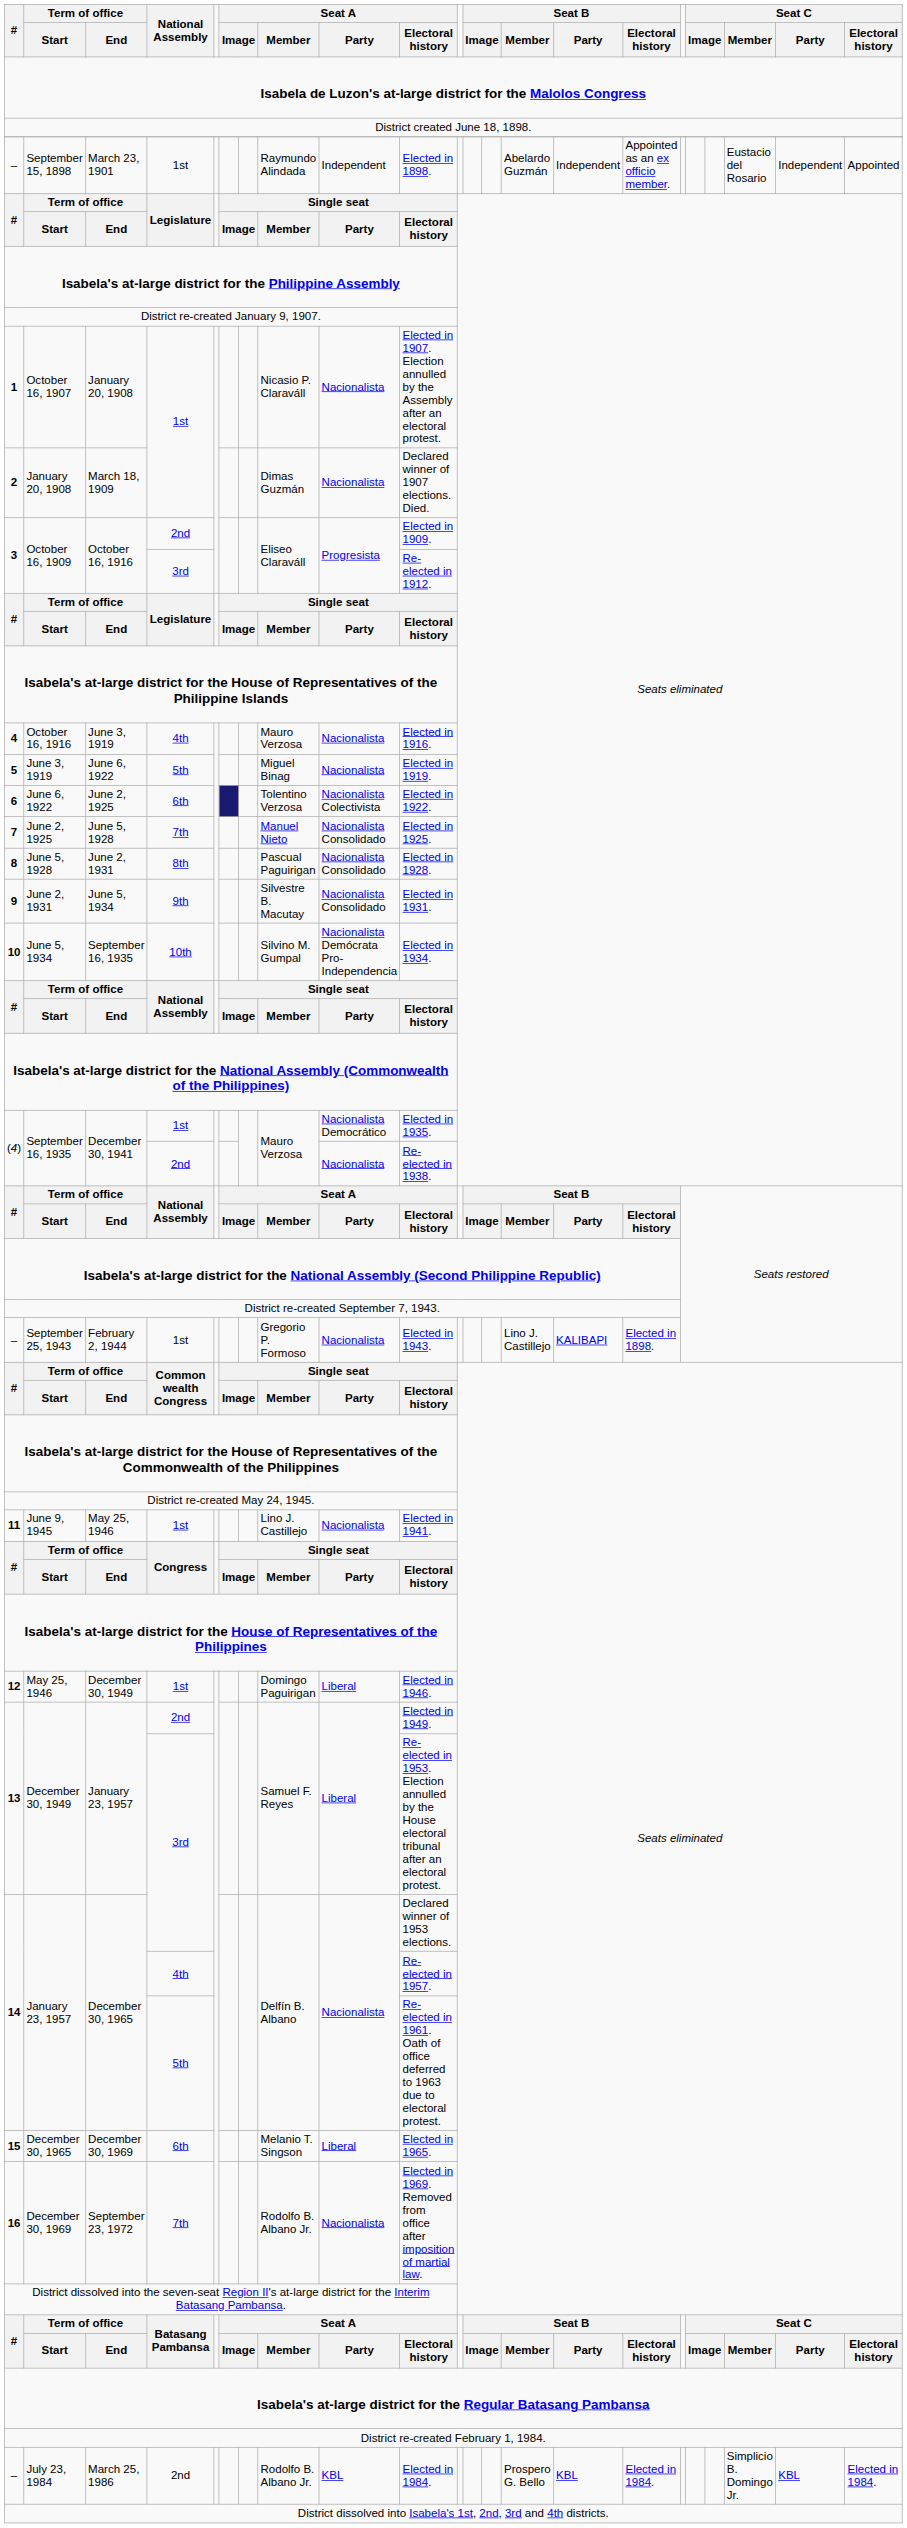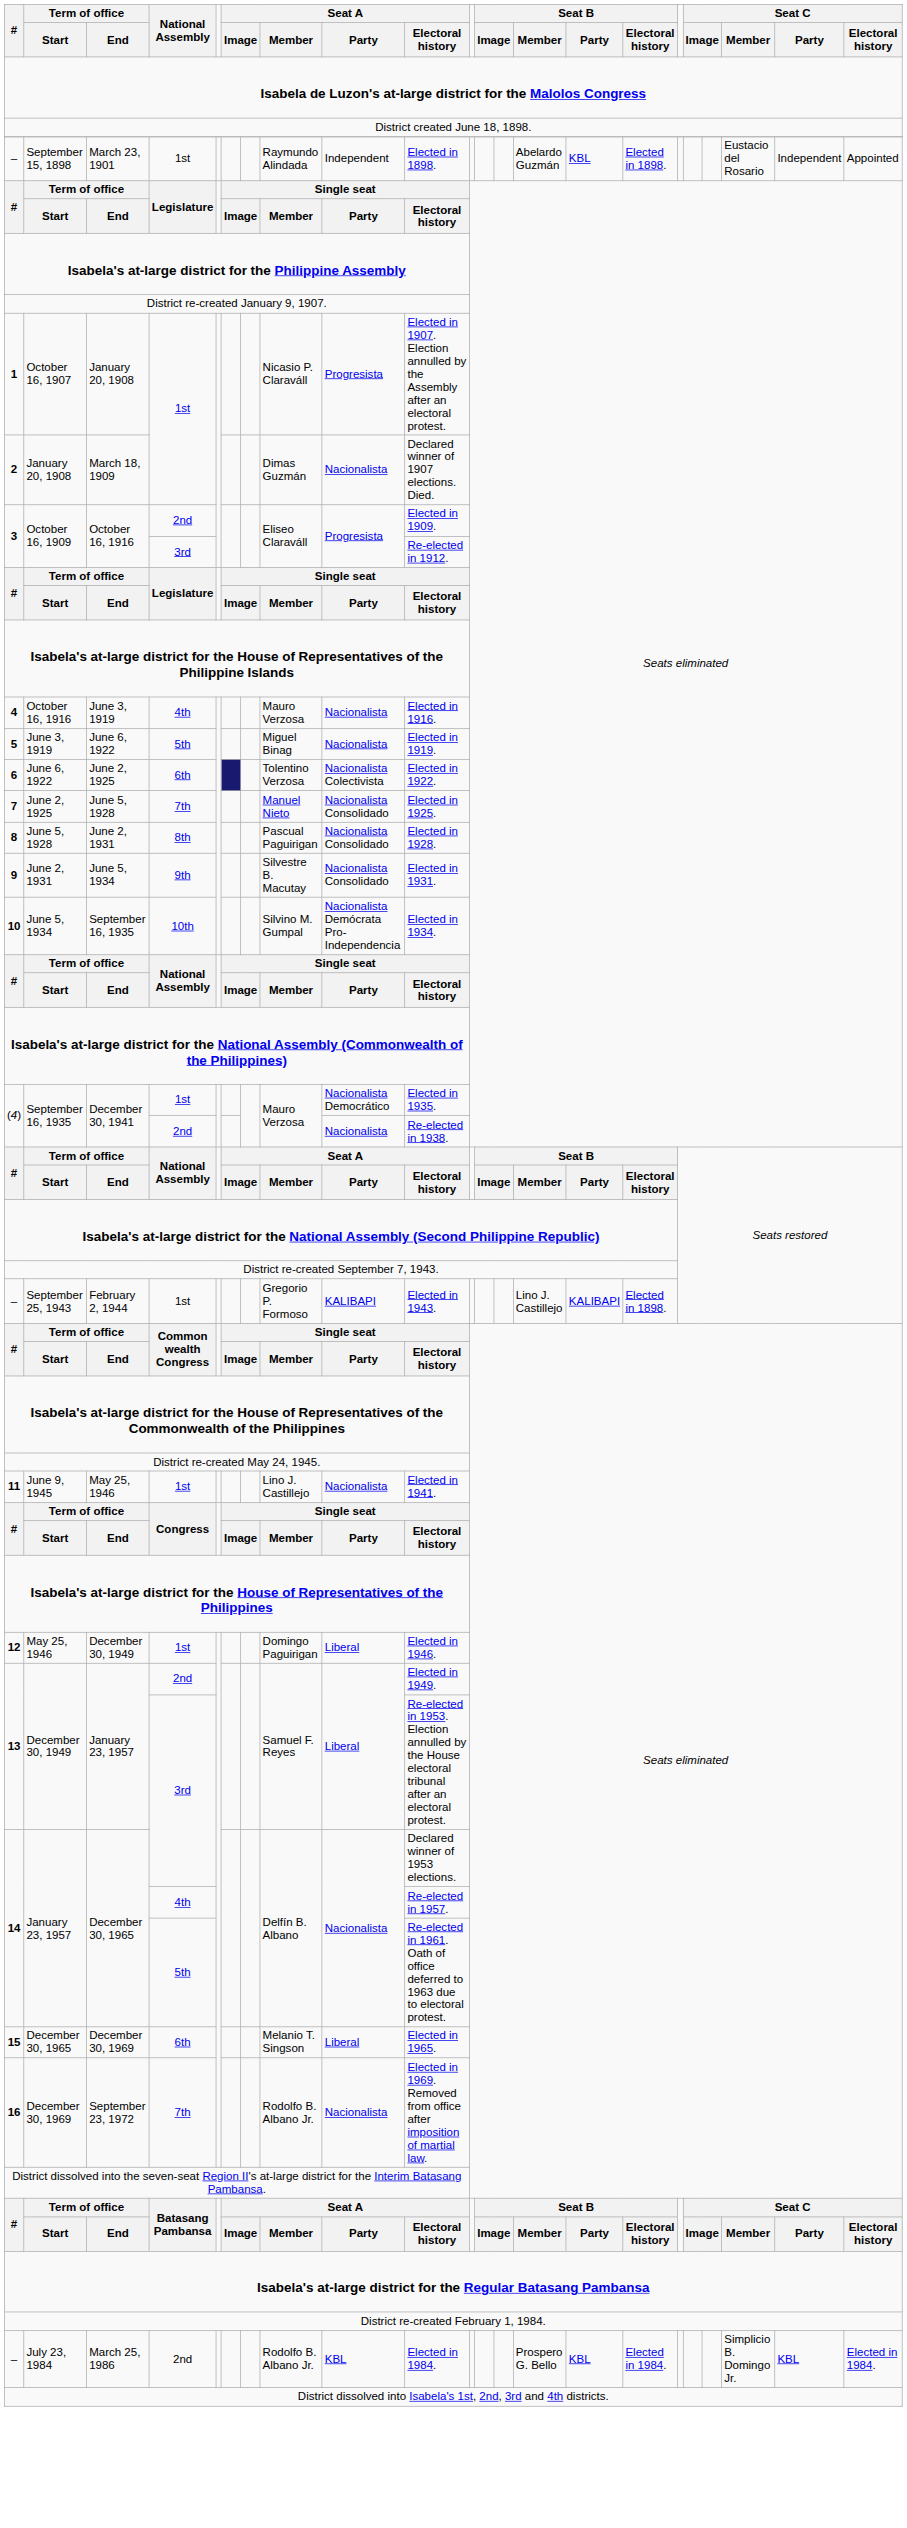(588, 165) Independent -> (580, 158) KBL
(651, 165) Appointed as an ex officio member. -> (646, 158) Elected in 1898.
(353, 386) Nacionalista -> (354, 373) Progresista
(353, 1340) Nacionalista -> (350, 1301) KALIBAPI
